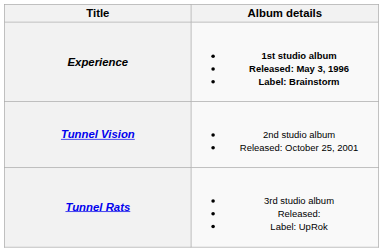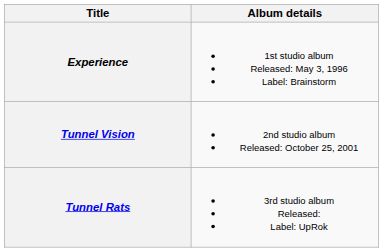(285, 68) bold -> (285, 68) normal
